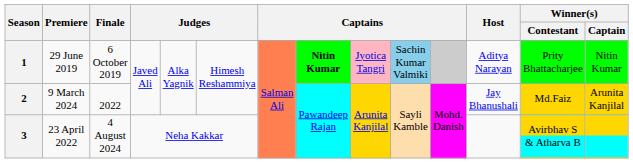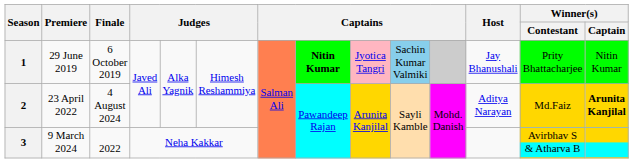(493, 61) Aditya Narayan -> (493, 61) Jay Bhanushali
(66, 98) 9 March 2024 -> (66, 105) 23 April 2022
(110, 105) 2022 -> (110, 105) 4 August 2024
(493, 98) Jay Bhanushali -> (493, 105) Aditya Narayan
(607, 98) normal -> (607, 105) bold
(66, 136) 23 April 2022 -> (66, 142) 9 March 2024
(110, 136) 4 August 2024 -> (110, 148) 2022
